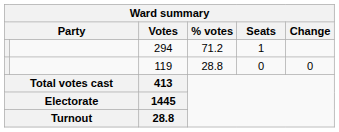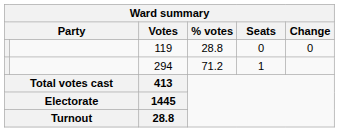rows swapped: (163, 48) <-> (163, 66)
